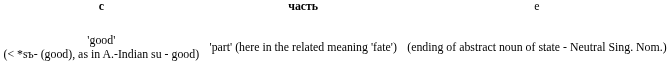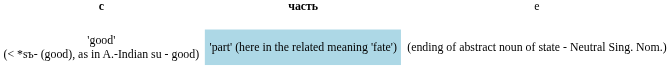(303, 47) no background -> (303, 47) lightblue background
